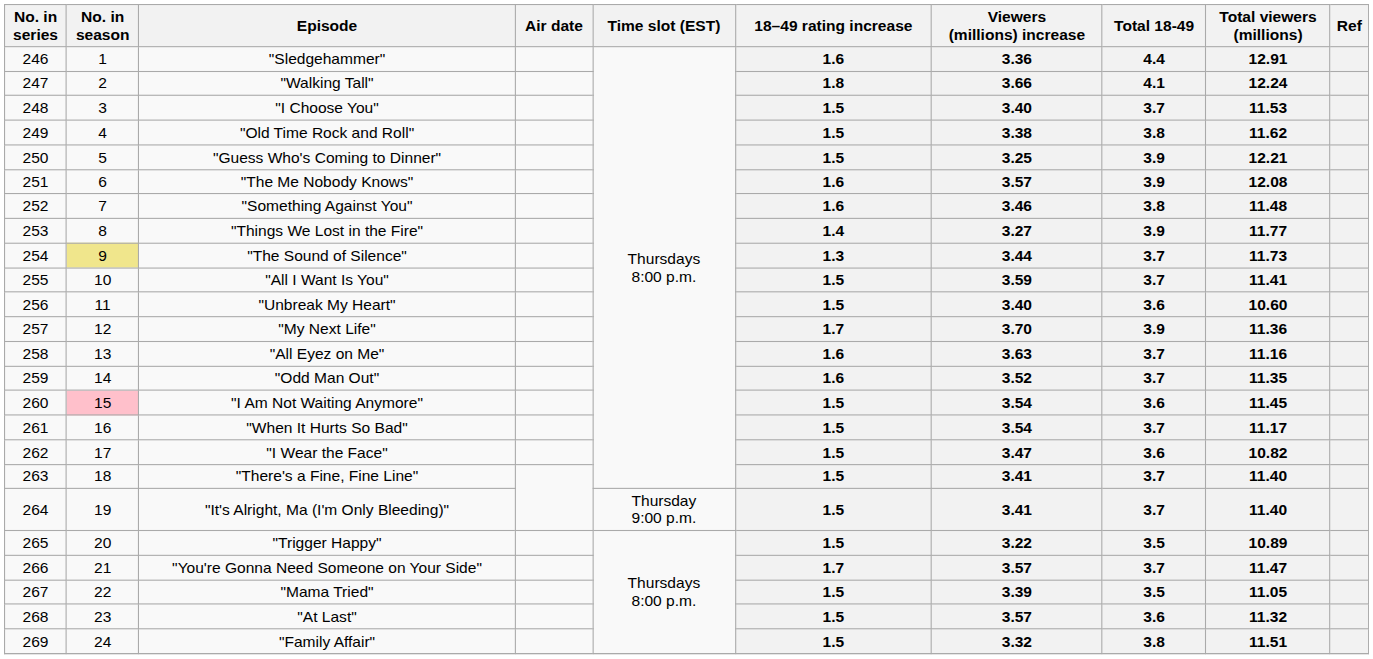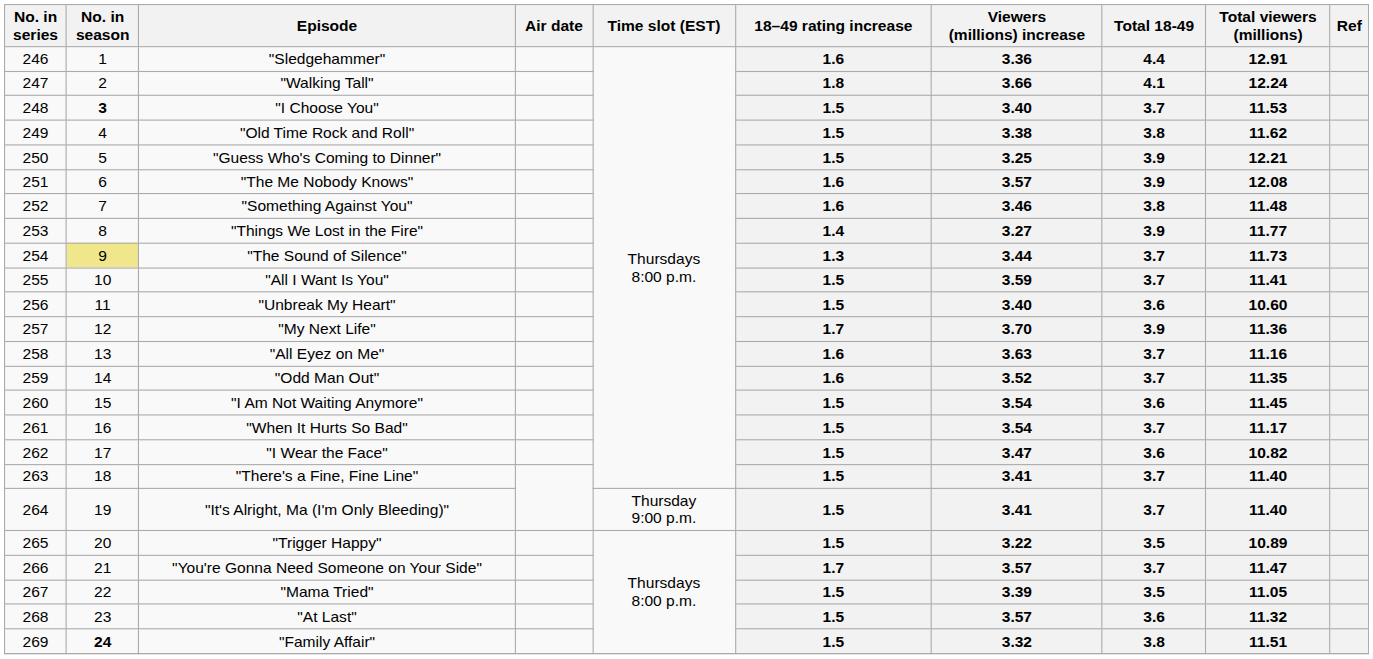(103, 108) normal -> (103, 108) bold
(103, 403) pink background -> (103, 403) no background
(103, 641) normal -> (103, 641) bold
